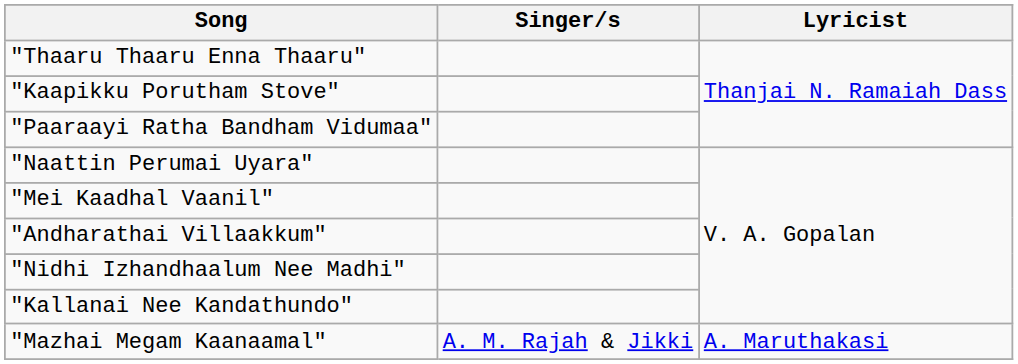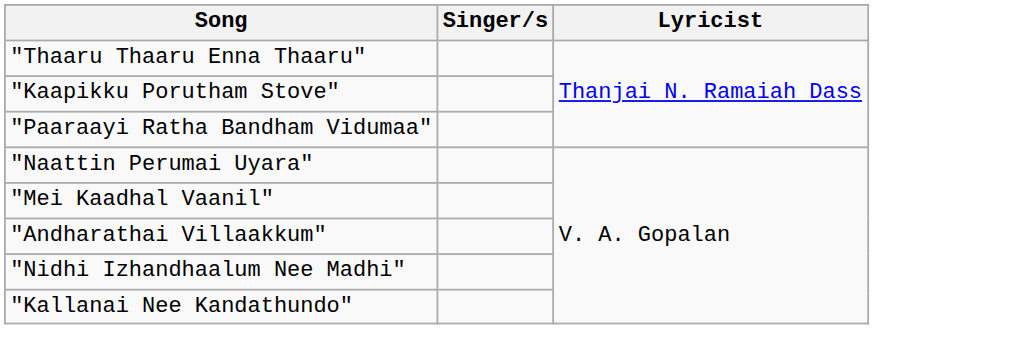- row: (168, 342)
